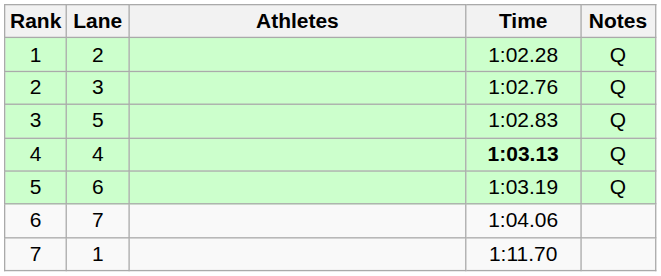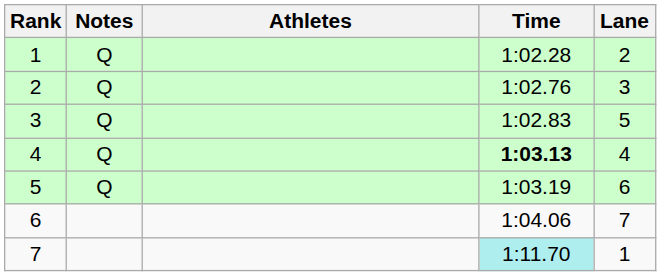columns swapped: (98, 21) <-> (618, 21)
(523, 253) no background -> (536, 253) paleturquoise background
